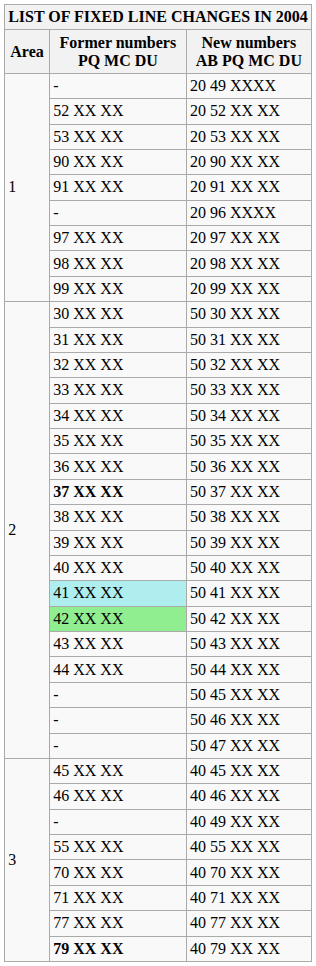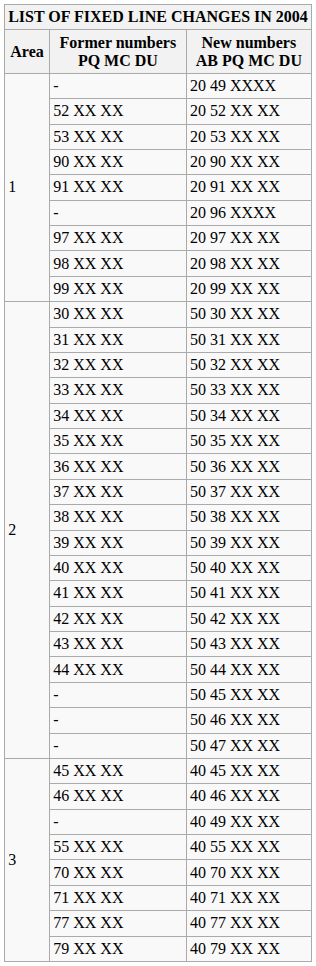(88, 491) bold -> (88, 491) normal
(88, 593) paleturquoise background -> (88, 593) no background
(88, 618) lightgreen background -> (88, 618) no background
(88, 948) bold -> (88, 948) normal
